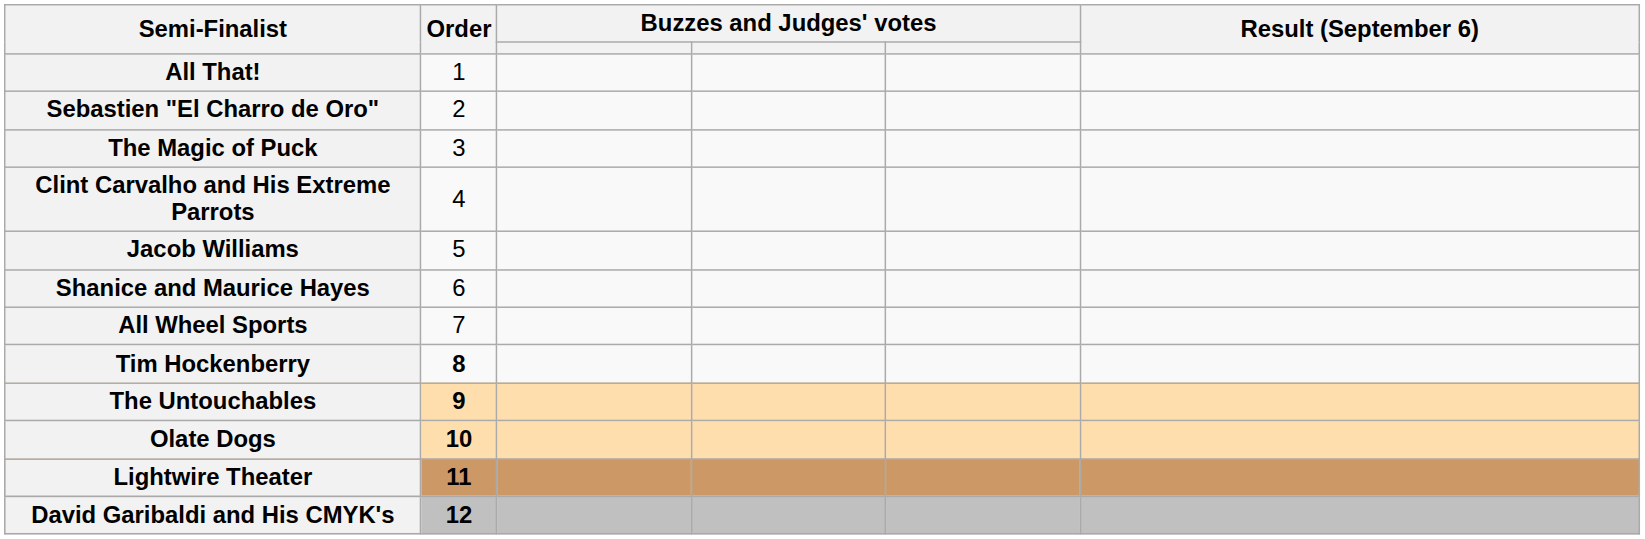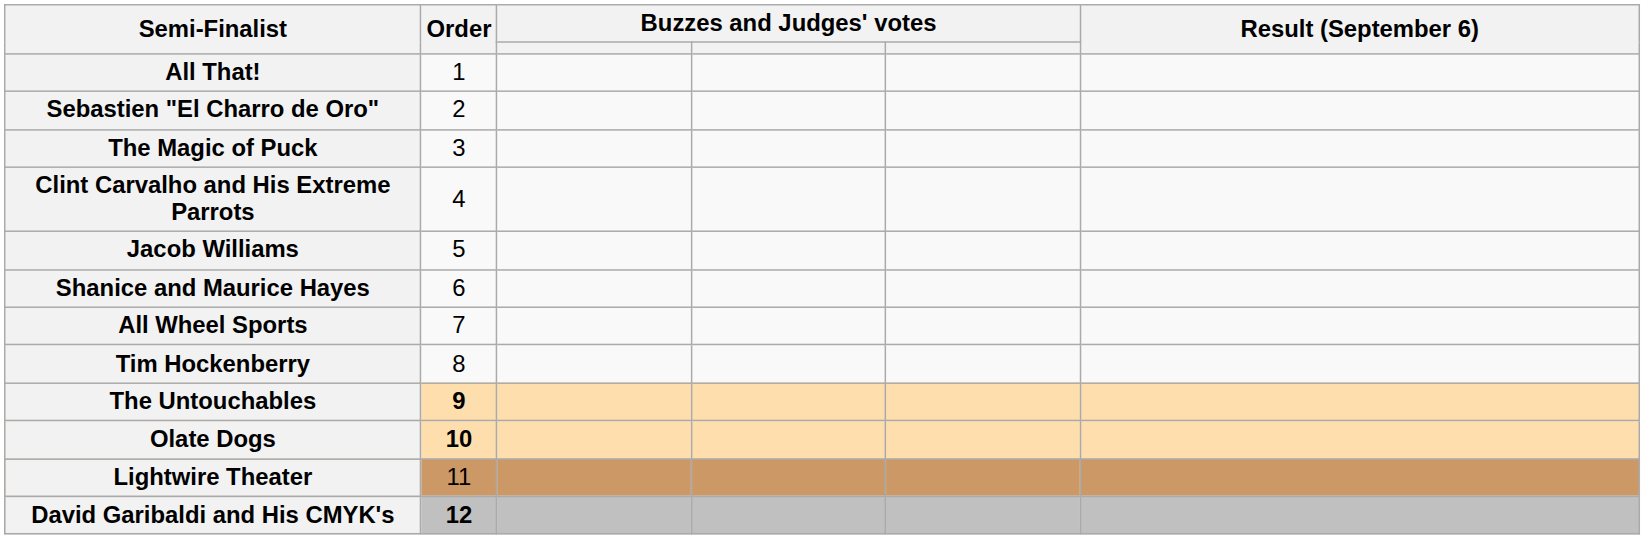(459, 363) bold -> (459, 363) normal
(459, 477) bold -> (459, 477) normal
